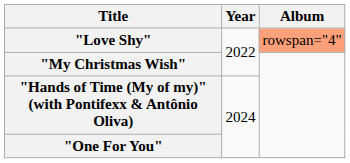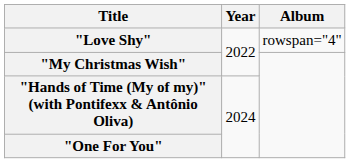(302, 40) lightsalmon background -> (302, 40) no background
